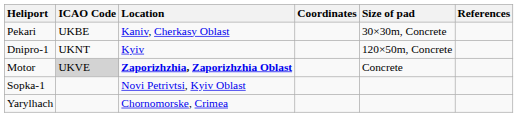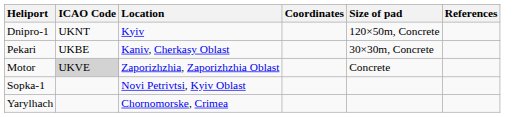rows swapped: (21, 31) <-> (28, 49)
(207, 67) bold -> (200, 67) normal
